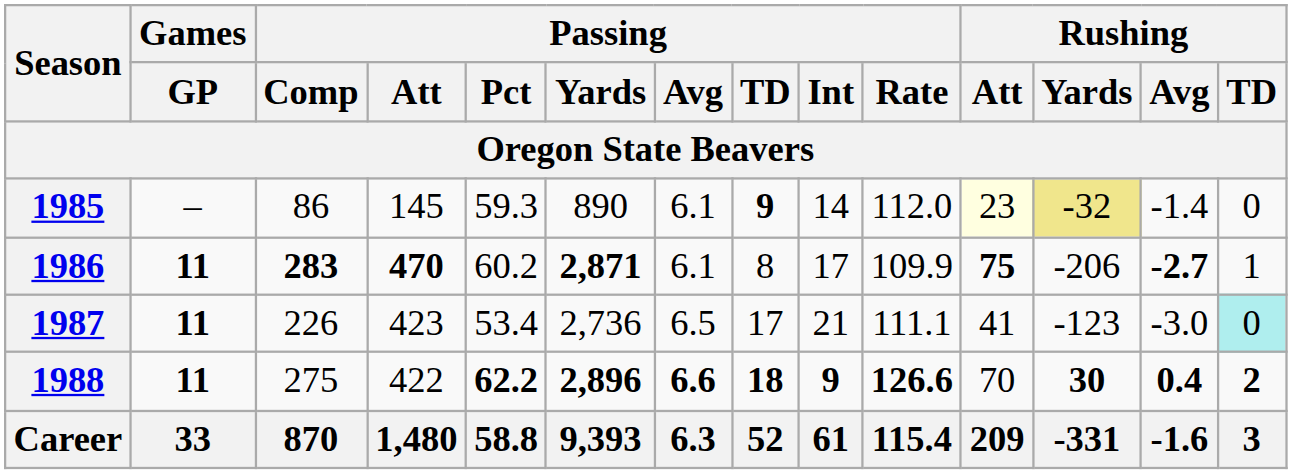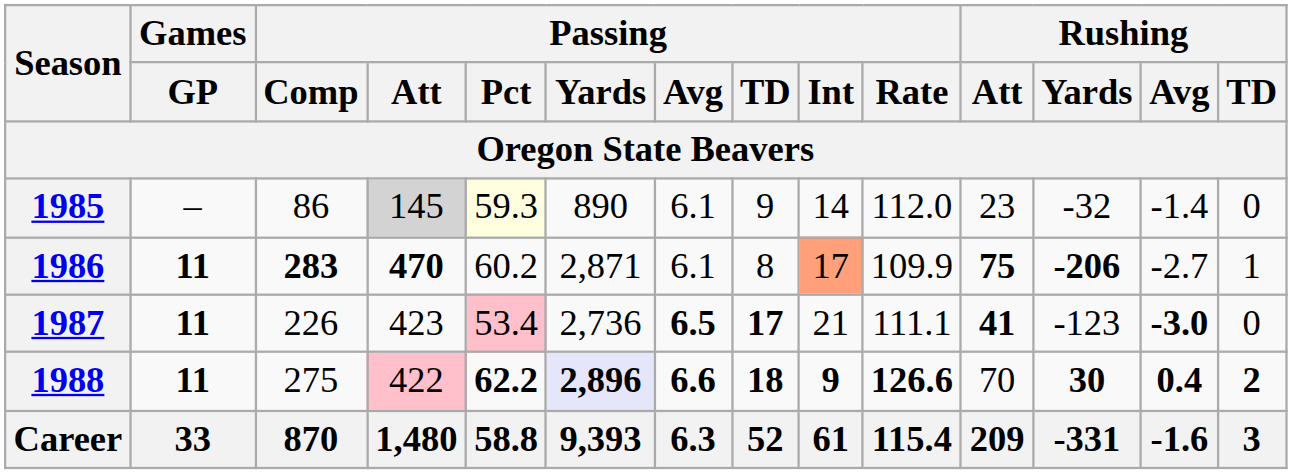(416, 206) no background -> (416, 206) lightgrey background
(506, 206) no background -> (506, 206) lightyellow background
(765, 206) bold -> (765, 206) normal
(997, 206) lightyellow background -> (997, 206) no background
(1087, 206) khaki background -> (1087, 206) no background
(601, 264) bold -> (601, 264) normal
(831, 264) no background -> (831, 264) lightsalmon background
(1087, 264) normal -> (1087, 264) bold
(1179, 264) bold -> (1179, 264) normal
(506, 322) no background -> (506, 322) pink background
(693, 322) normal -> (693, 322) bold
(765, 322) normal -> (765, 322) bold
(997, 322) normal -> (997, 322) bold
(1179, 322) normal -> (1179, 322) bold
(1252, 322) paleturquoise background -> (1252, 322) no background
(416, 380) no background -> (416, 380) pink background
(601, 380) no background -> (601, 380) lavender background
